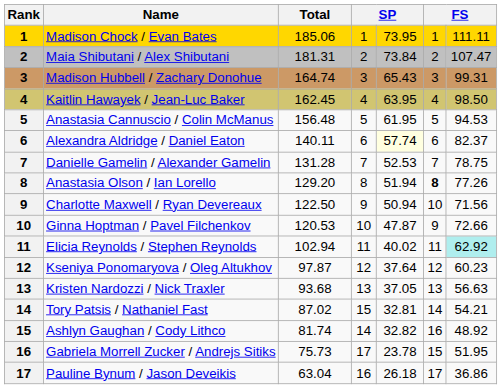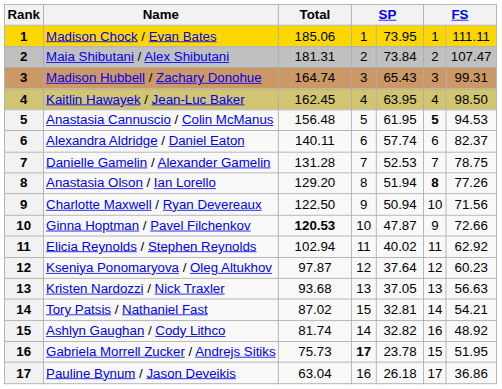(435, 120) normal -> (435, 120) bold
(400, 141) lightyellow background -> (400, 141) no background
(315, 225) normal -> (315, 225) bold
(471, 246) paleturquoise background -> (471, 246) no background
(364, 352) normal -> (364, 352) bold
